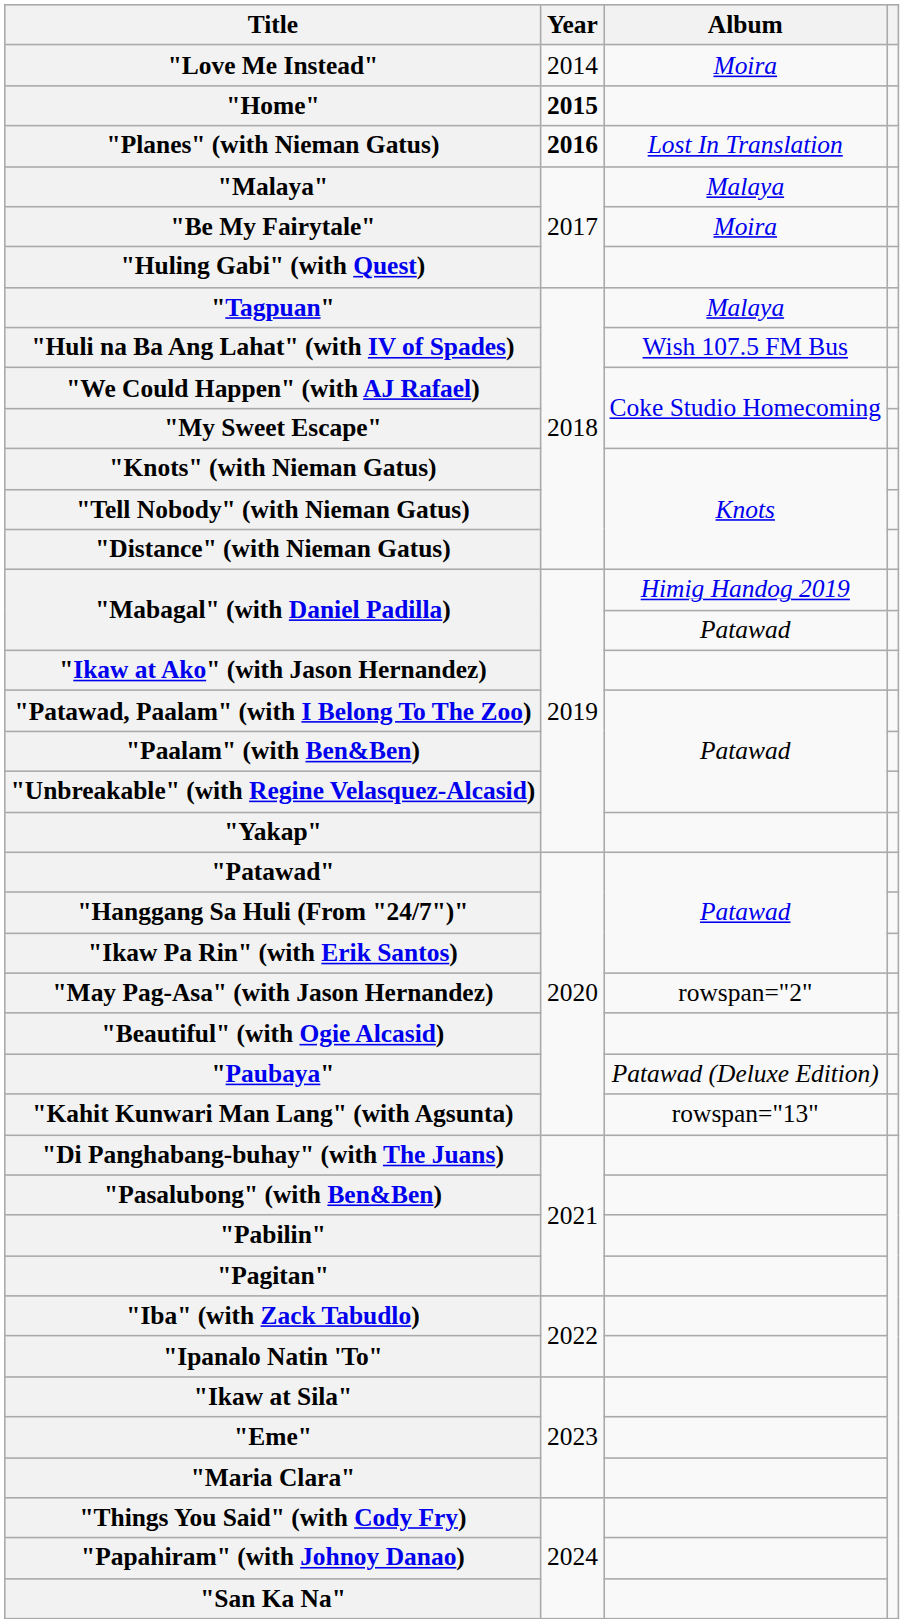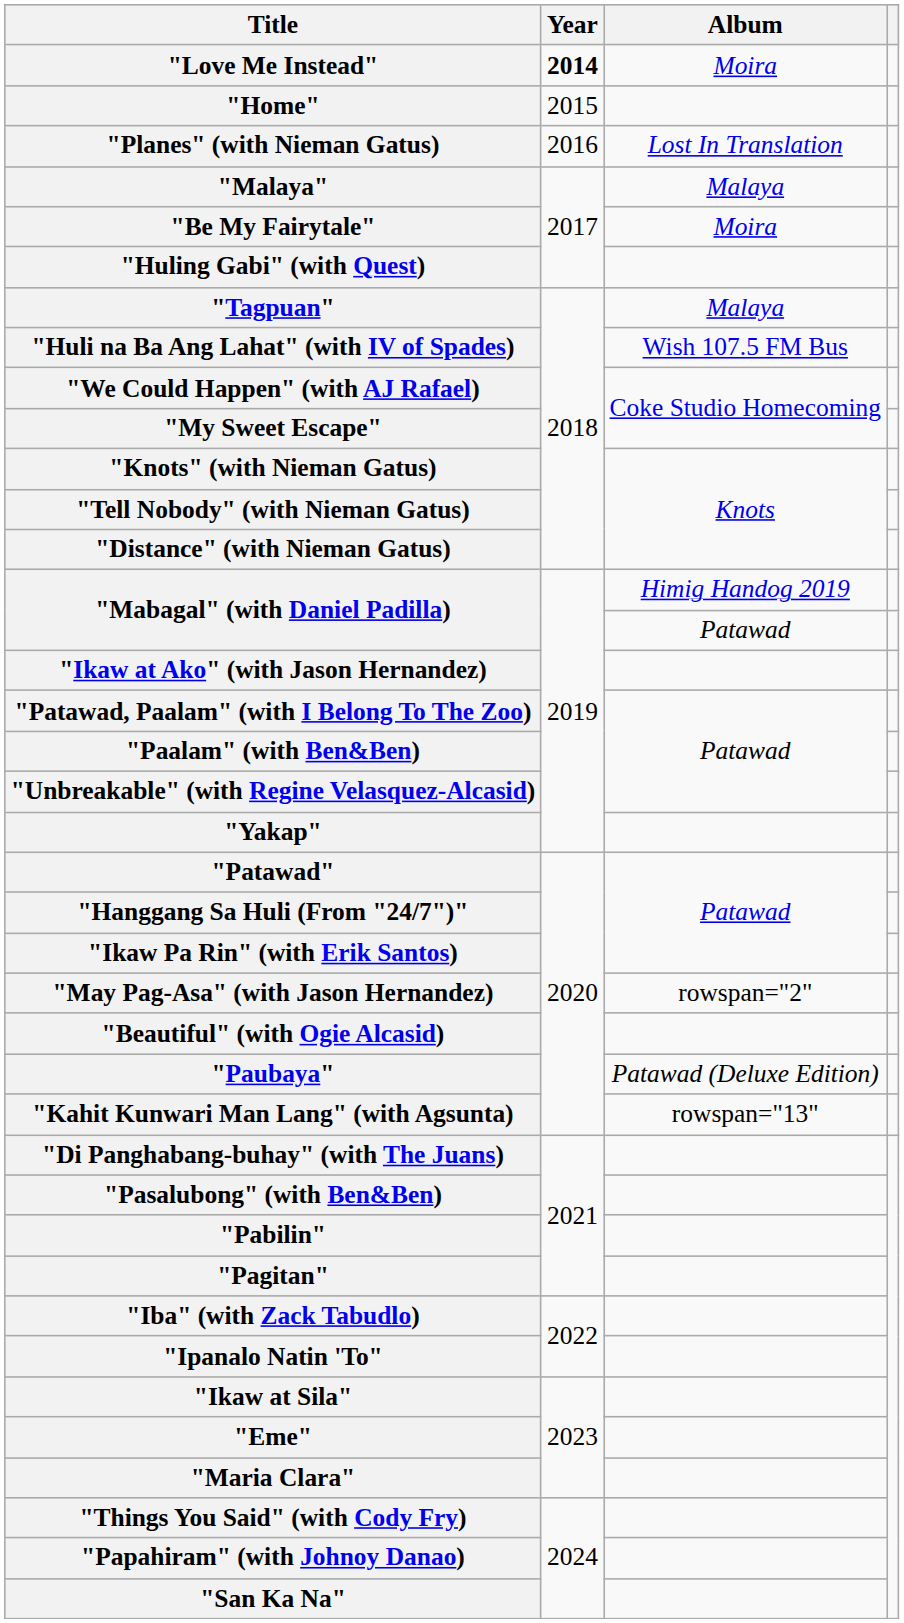(572, 65) normal -> (572, 65) bold
(572, 105) bold -> (572, 105) normal
(572, 145) bold -> (572, 145) normal
